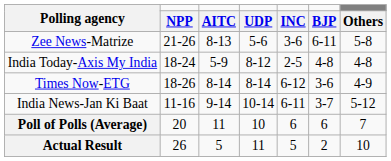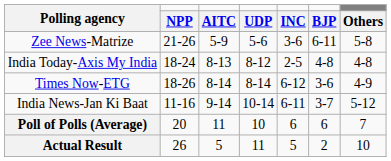(219, 42) 8-13 -> (219, 42) 5-9
(219, 62) 5-9 -> (219, 62) 8-13
